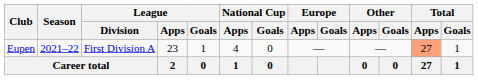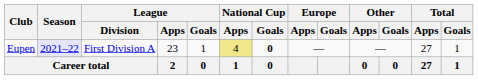(60, 48) no background -> (60, 48) lavender background
(236, 48) no background -> (236, 48) khaki background
(270, 48) normal -> (270, 48) bold
(426, 48) lightsalmon background -> (426, 48) no background
